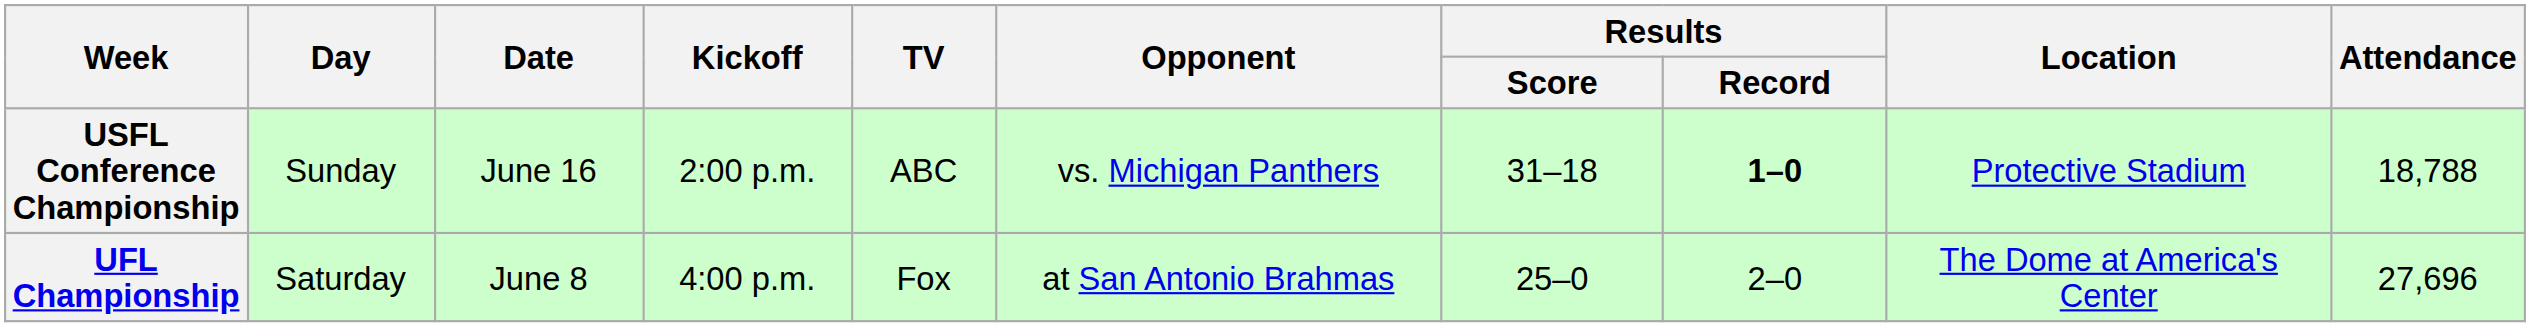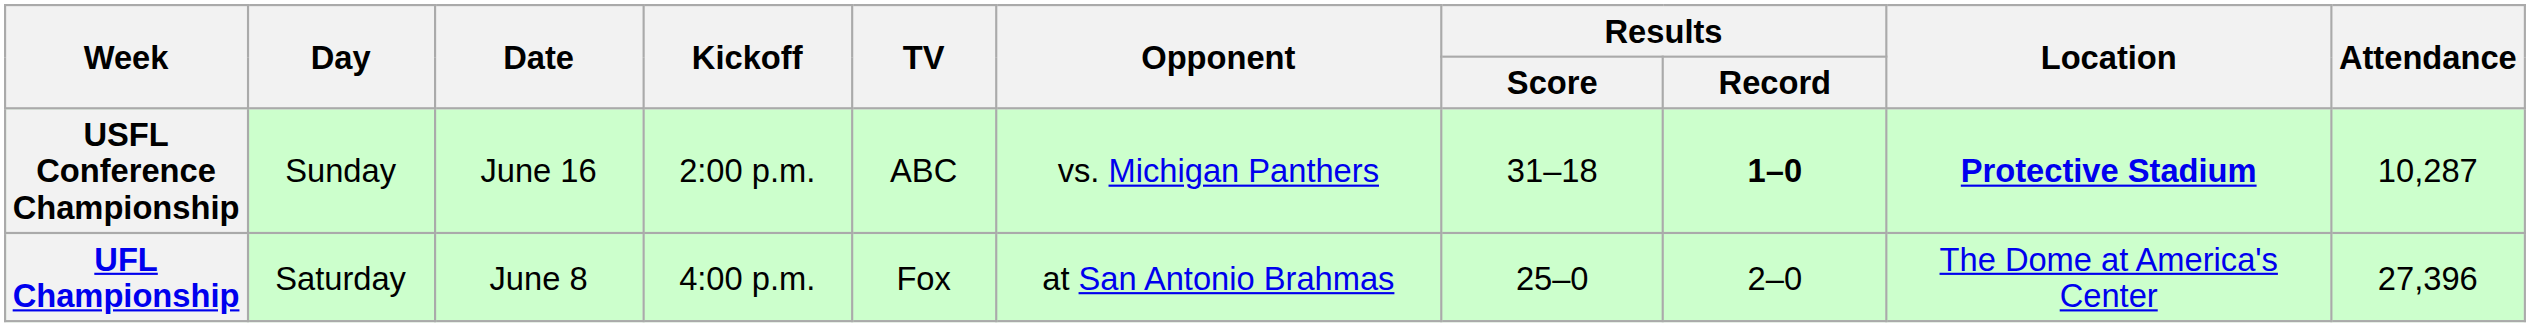(2109, 171) normal -> (2109, 171) bold
(2428, 171) 18,788 -> (2428, 171) 10,287
(2428, 278) 27,696 -> (2428, 278) 27,396
